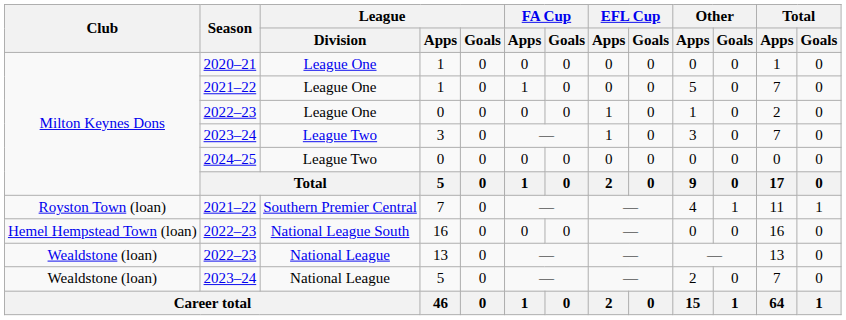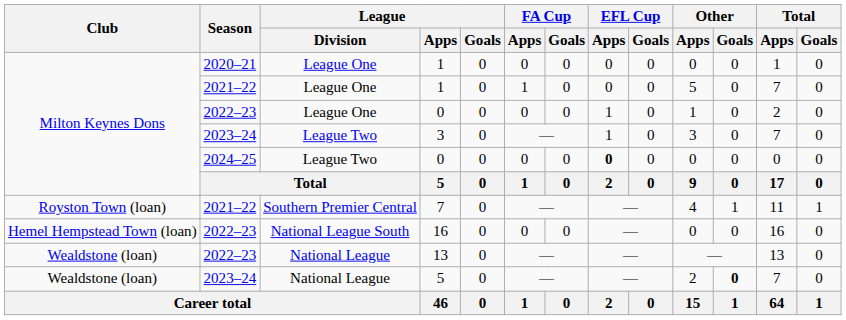(609, 159) normal -> (609, 159) bold
(735, 278) normal -> (735, 278) bold
